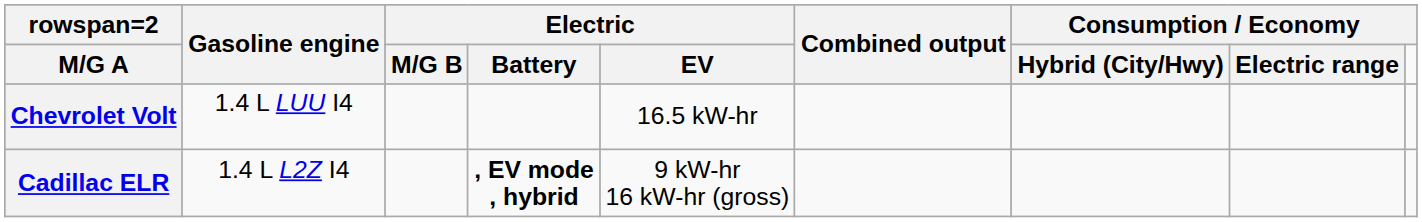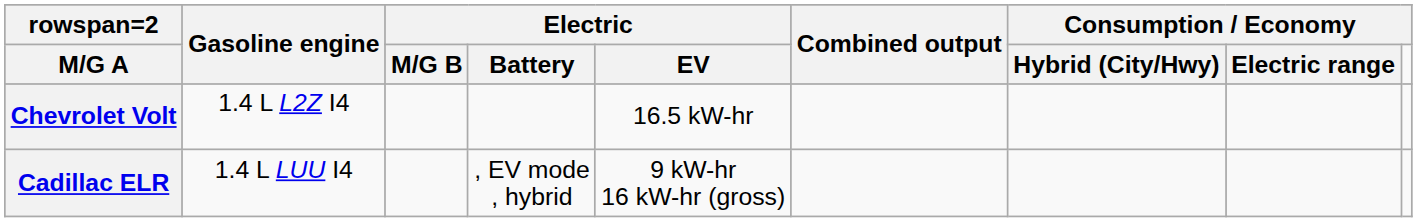(284, 103) 1.4 L LUU I4 -> (284, 103) 1.4 L L2Z I4
(284, 170) 1.4 L L2Z I4 -> (284, 170) 1.4 L LUU I4
(534, 183) bold -> (532, 183) normal
